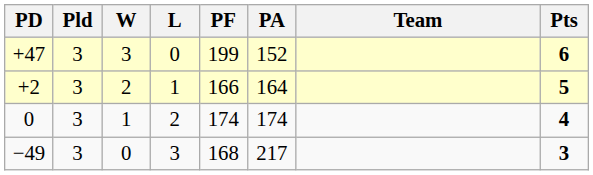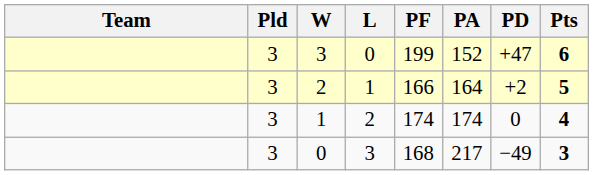columns swapped: (418, 20) <-> (29, 20)
